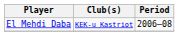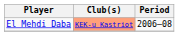(104, 25) no background -> (104, 25) lightsalmon background
